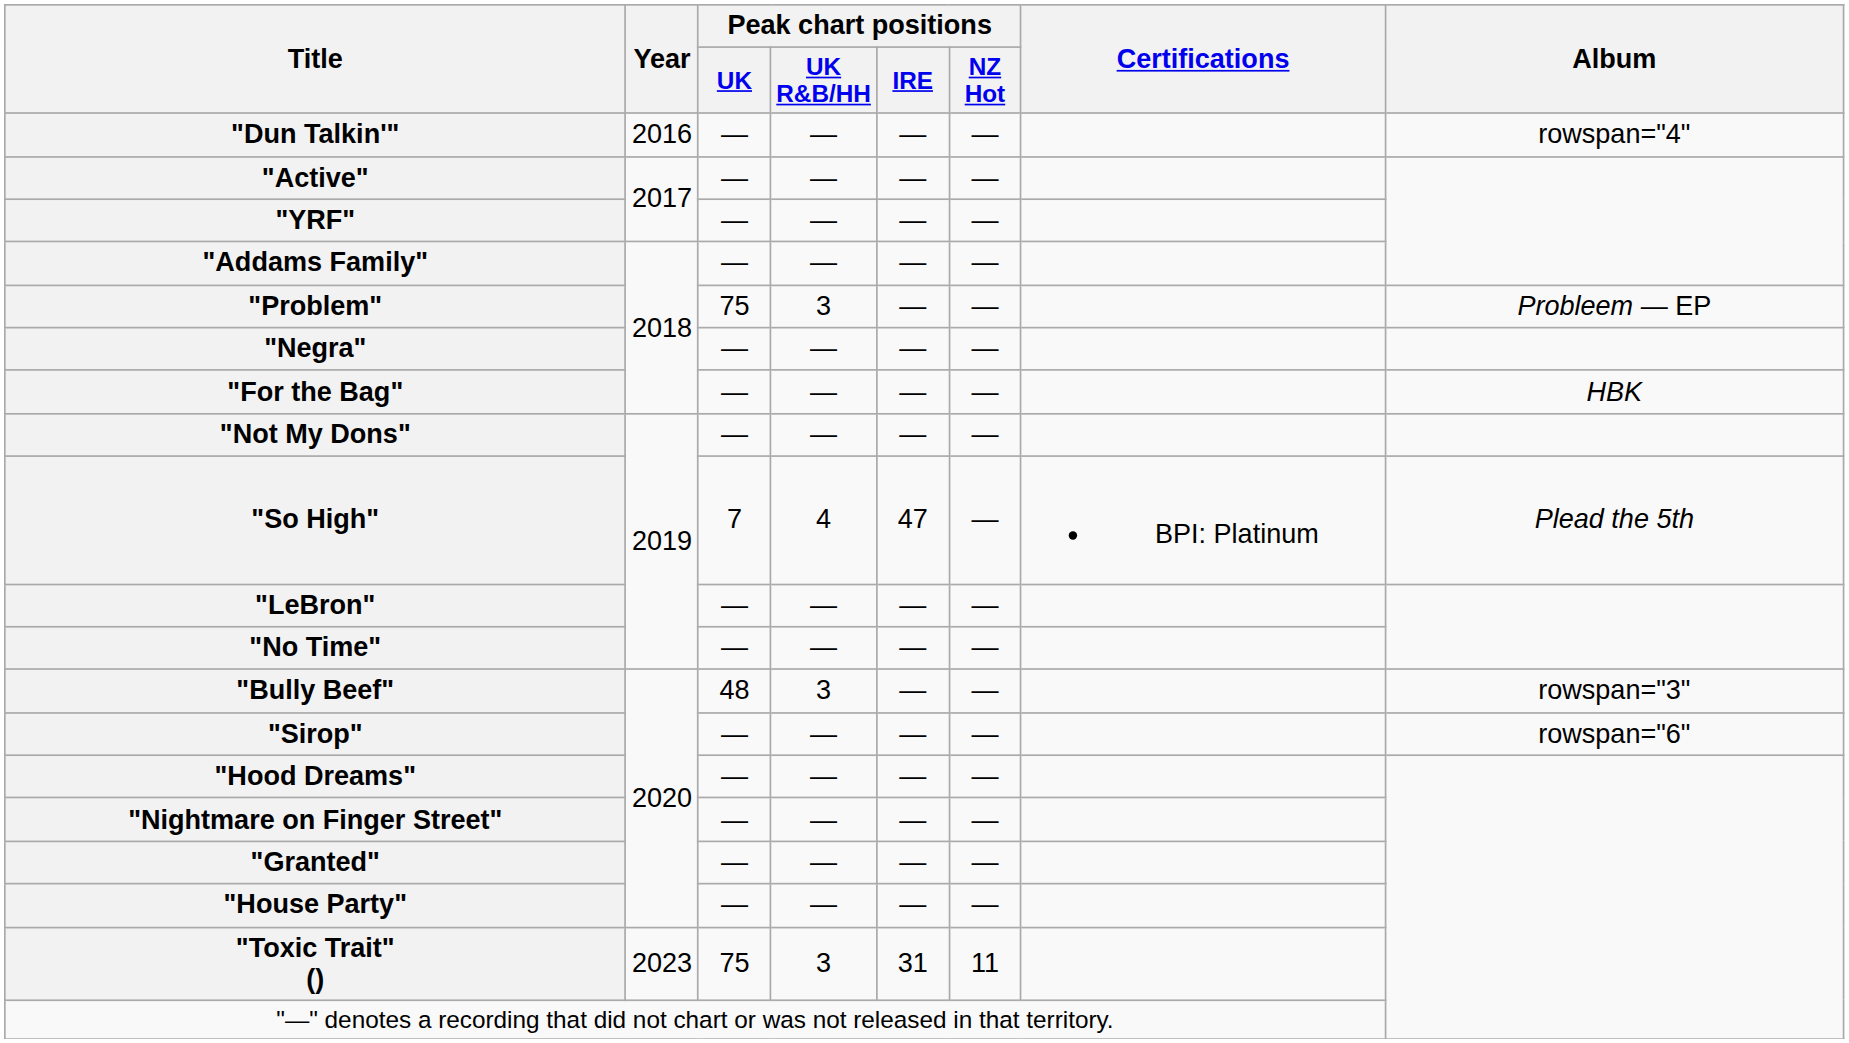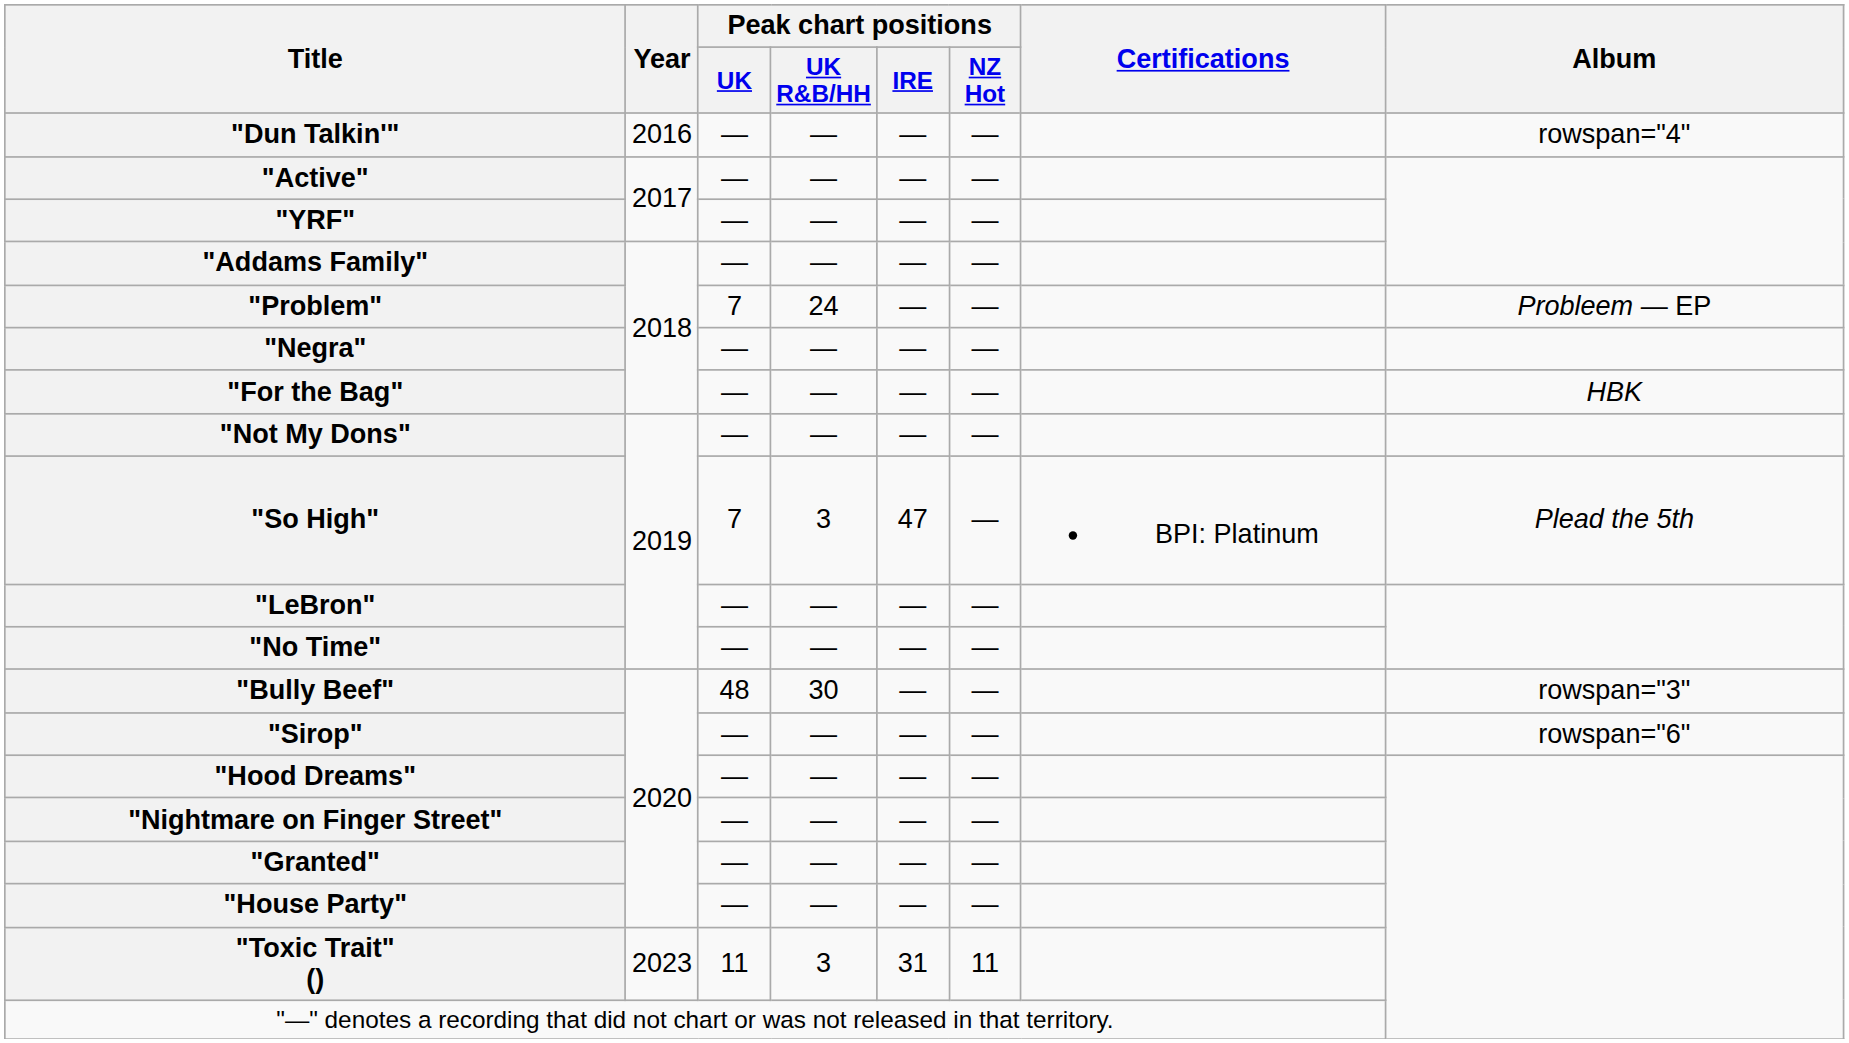(734, 305) 75 -> (734, 305) 7
(824, 305) 3 -> (824, 305) 24
(824, 519) 4 -> (824, 519) 3
(824, 690) 3 -> (824, 690) 30
(734, 963) 75 -> (734, 963) 11
